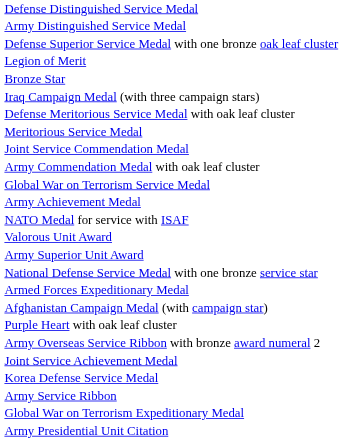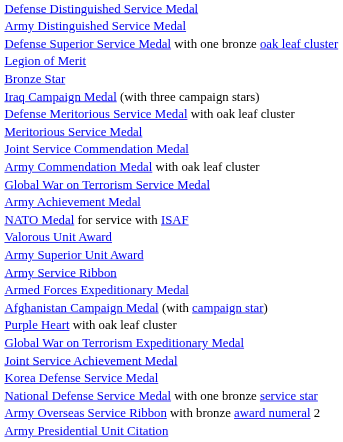(161, 272) National Defense Service Medal with one bronze service star -> (61, 272) Army Service Ribbon
(162, 343) Army Overseas Service Ribbon with bronze award numeral 2 -> (124, 343) Global War on Terrorism Expeditionary Medal
(61, 395) Army Service Ribbon -> (161, 395) National Defense Service Medal with one bronze service star
(124, 413) Global War on Terrorism Expeditionary Medal -> (162, 413) Army Overseas Service Ribbon with bronze award numeral 2
